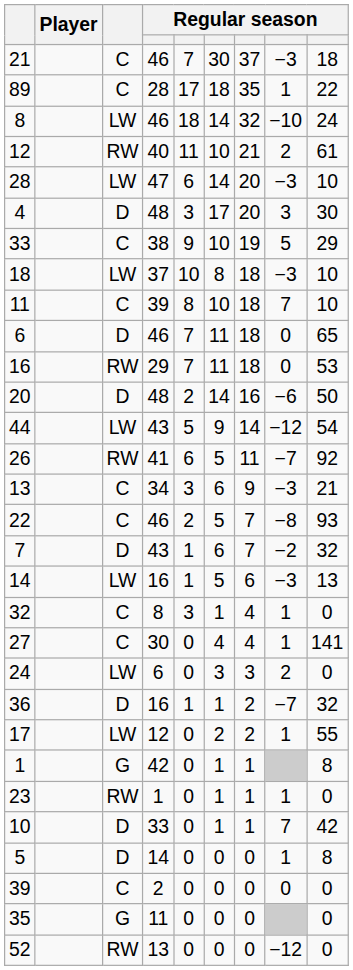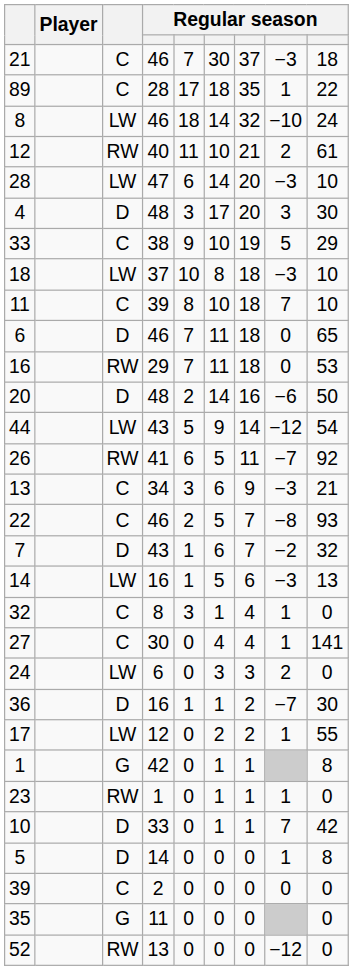(327, 704) 32 -> (327, 704) 30
